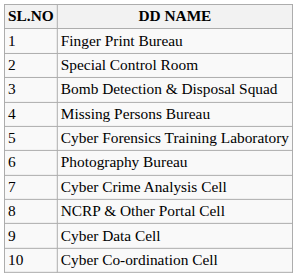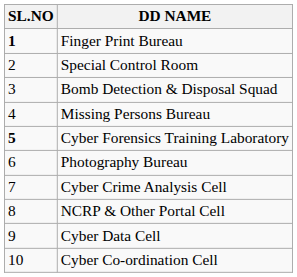(12, 41) normal -> (12, 41) bold
(12, 138) normal -> (12, 138) bold
